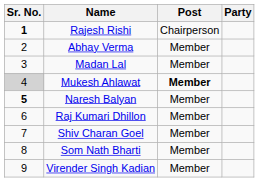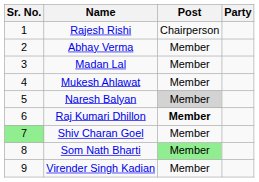(24, 30) bold -> (24, 30) normal
(24, 82) lightgrey background -> (24, 82) no background
(190, 82) bold -> (190, 82) normal
(24, 99) bold -> (24, 99) normal
(190, 99) no background -> (190, 99) lightgrey background
(190, 116) normal -> (190, 116) bold
(24, 133) no background -> (24, 133) lightgreen background
(190, 151) no background -> (190, 151) lightgreen background
